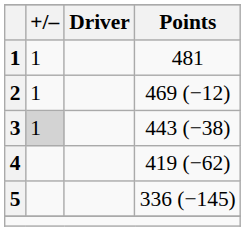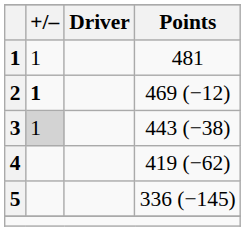(36, 93) normal -> (36, 93) bold
